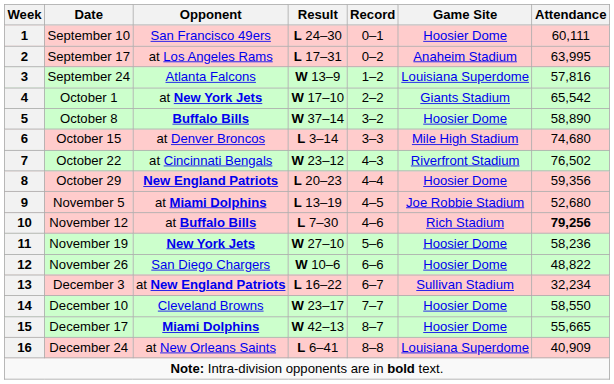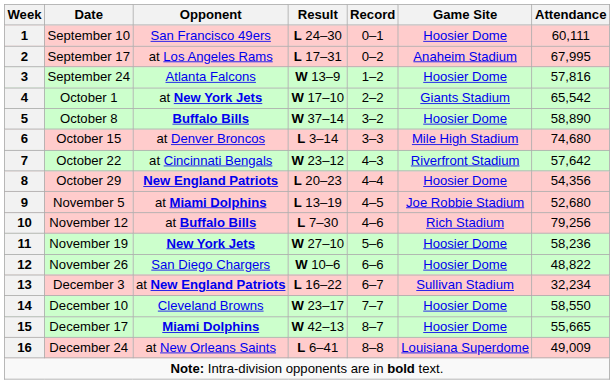(571, 56) 63,995 -> (571, 56) 67,995
(465, 77) Louisiana Superdome -> (465, 77) Hoosier Dome
(571, 160) 76,502 -> (571, 160) 57,642
(571, 181) 59,356 -> (571, 181) 54,356
(571, 222) bold -> (571, 222) normal
(571, 347) 40,909 -> (571, 347) 49,009
